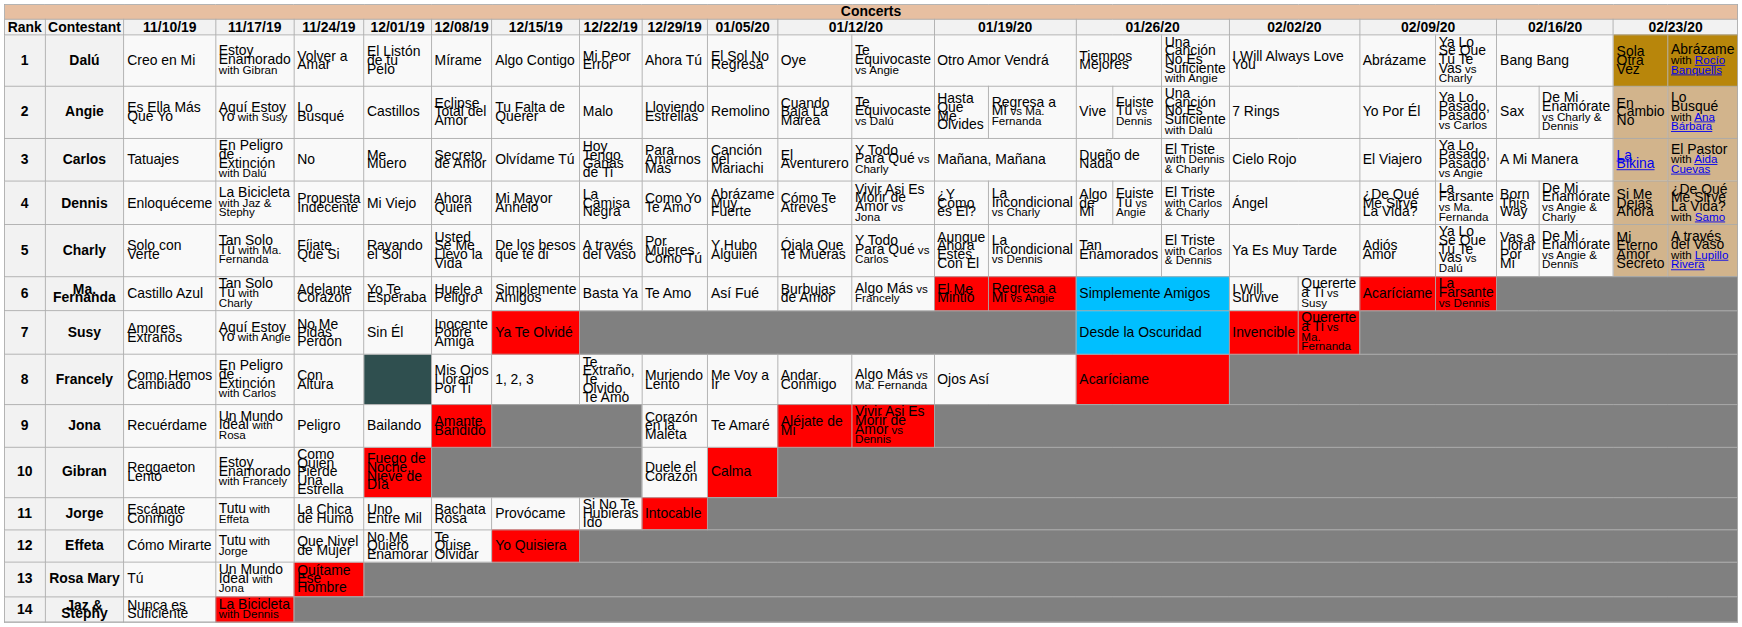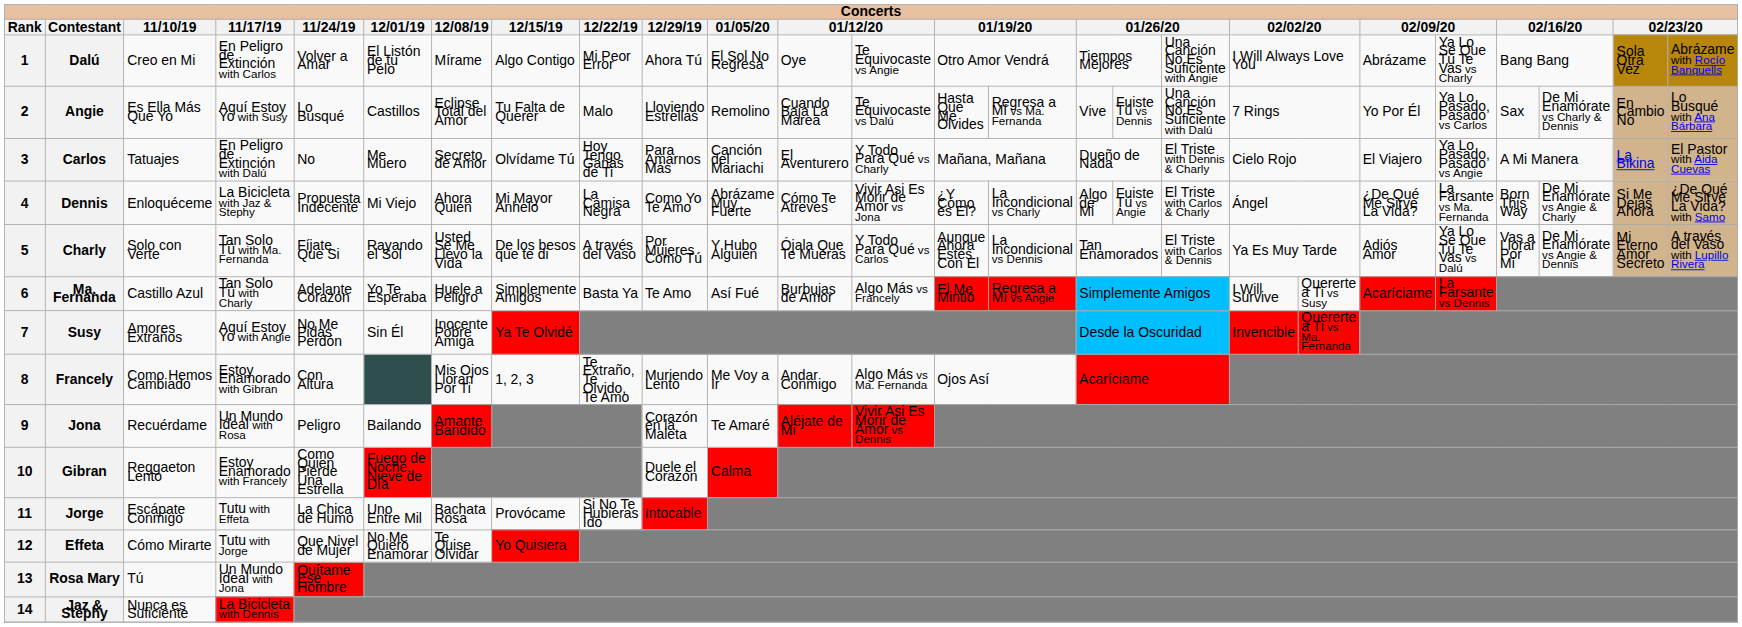(255, 60) Estoy Enamorado with Gibran -> (251, 60) En Peligro de Extinción with Carlos
(251, 379) En Peligro de Extinción with Carlos -> (255, 379) Estoy Enamorado with Gibran
